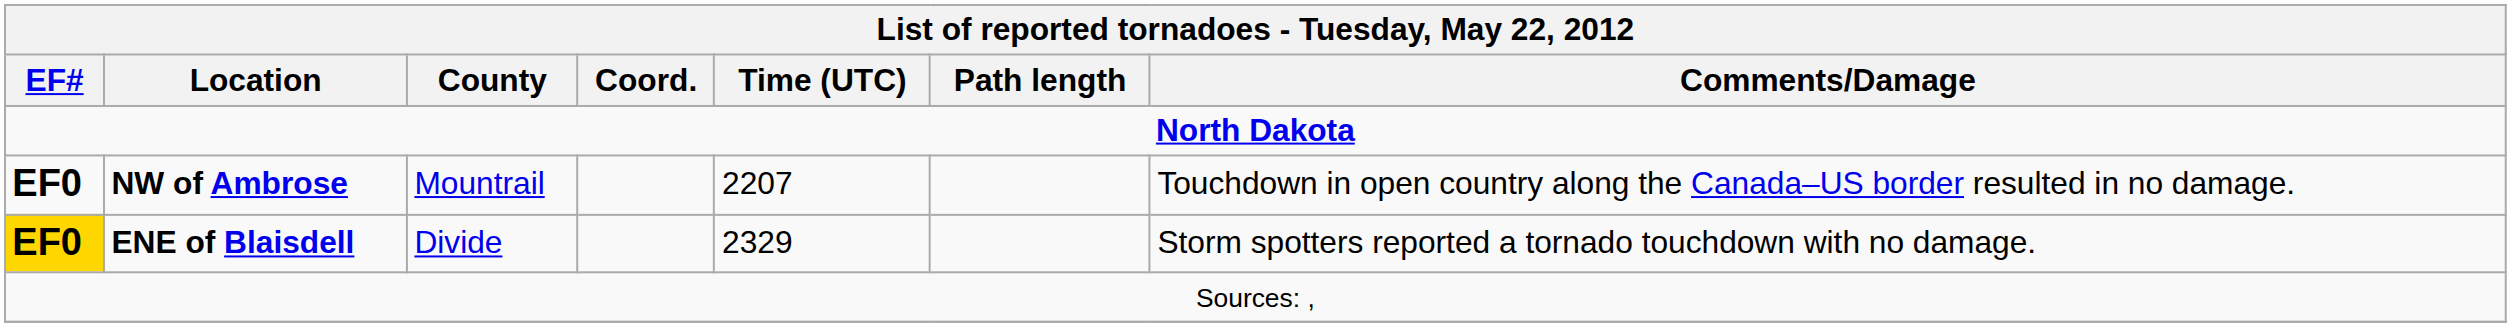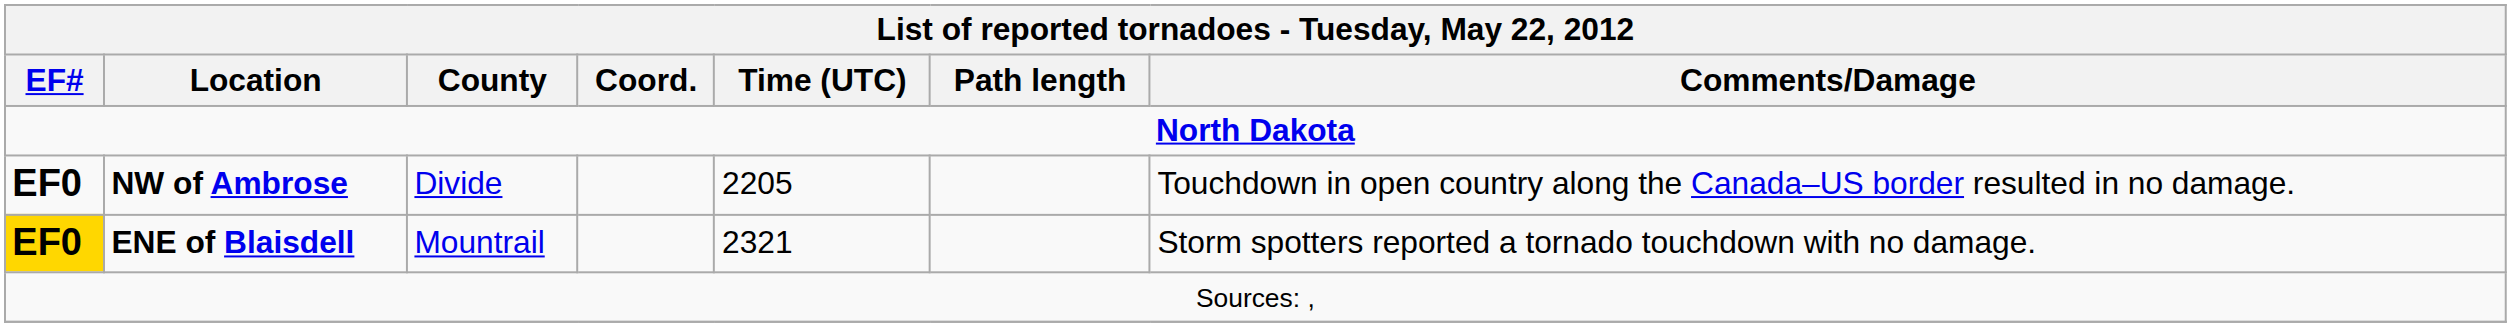(480, 184) Mountrail -> (458, 184) Divide
(757, 184) 2207 -> (757, 184) 2205
(458, 242) Divide -> (480, 242) Mountrail
(757, 242) 2329 -> (757, 242) 2321
